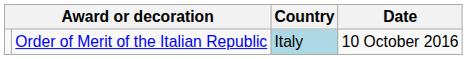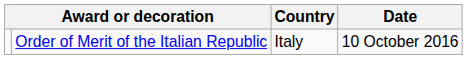(289, 41) lightblue background -> (289, 41) no background
